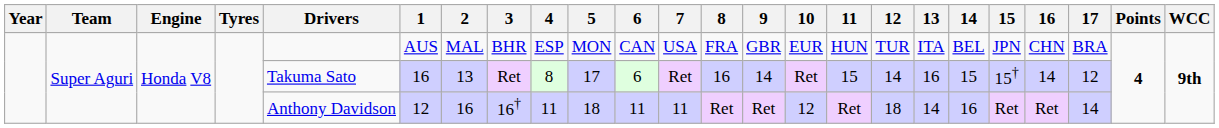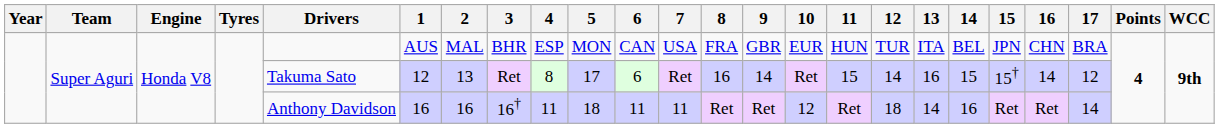(421, 76) 16 -> (421, 76) 12
(421, 108) 12 -> (421, 108) 16
